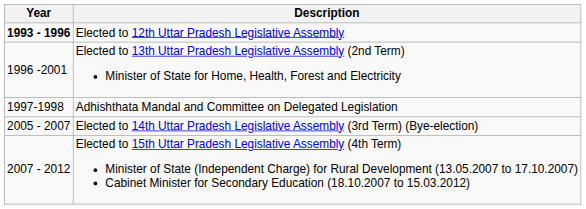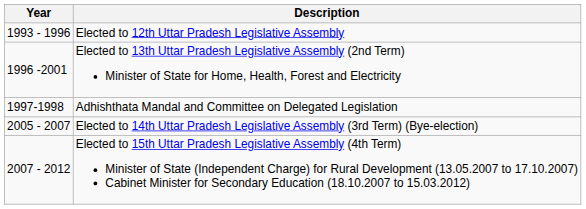(39, 32) bold -> (39, 32) normal
